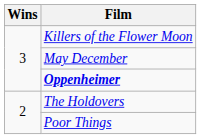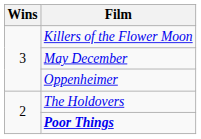(82, 79) bold -> (81, 79) normal
(78, 123) normal -> (79, 123) bold
